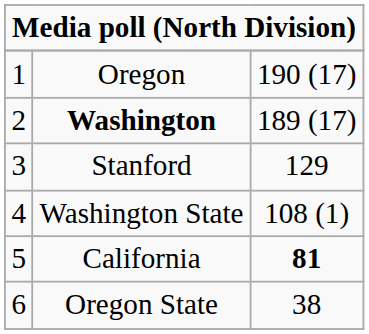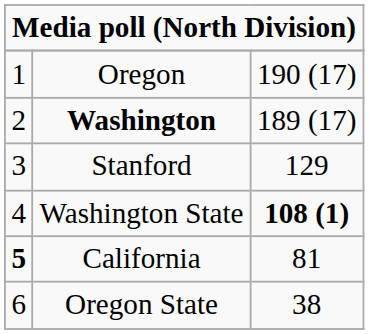(307, 212) normal -> (307, 212) bold
(19, 258) normal -> (19, 258) bold
(307, 258) bold -> (307, 258) normal
